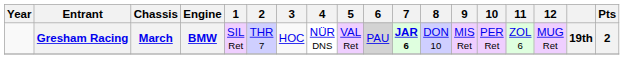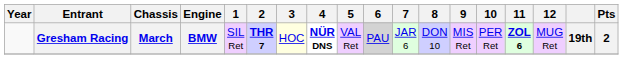(262, 38) normal -> (262, 38) bold
(292, 38) no background -> (292, 38) lightyellow background
(322, 38) normal -> (322, 38) bold
(406, 38) bold -> (406, 38) normal
(520, 38) normal -> (519, 38) bold
